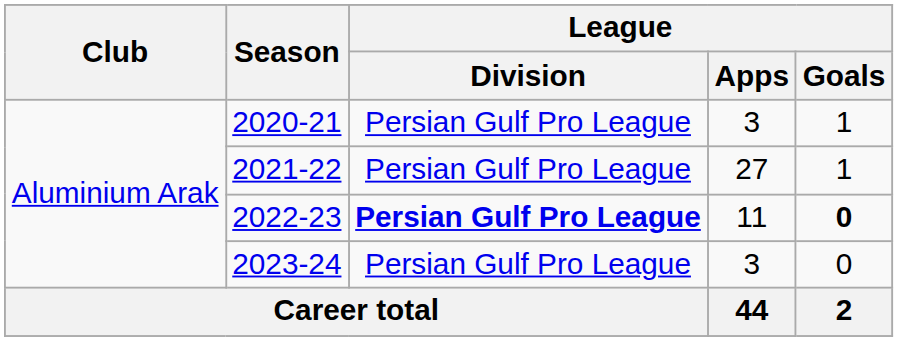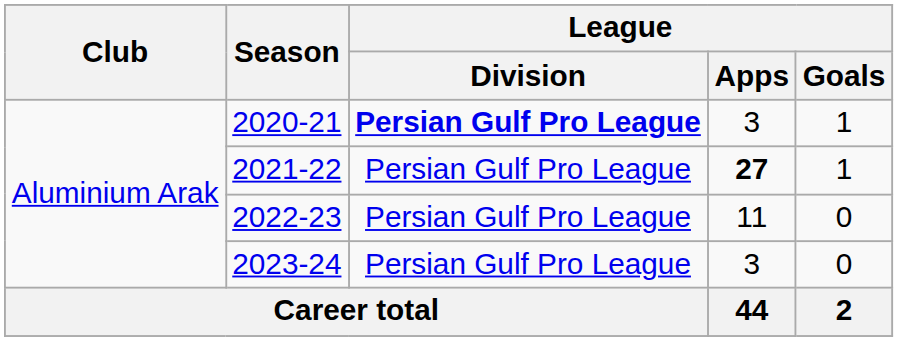(528, 122) normal -> (528, 122) bold
(752, 169) normal -> (752, 169) bold
(528, 216) bold -> (528, 216) normal
(844, 216) bold -> (844, 216) normal
